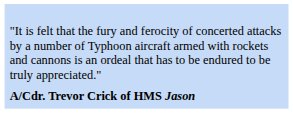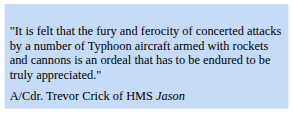(102, 95) bold -> (97, 95) normal
